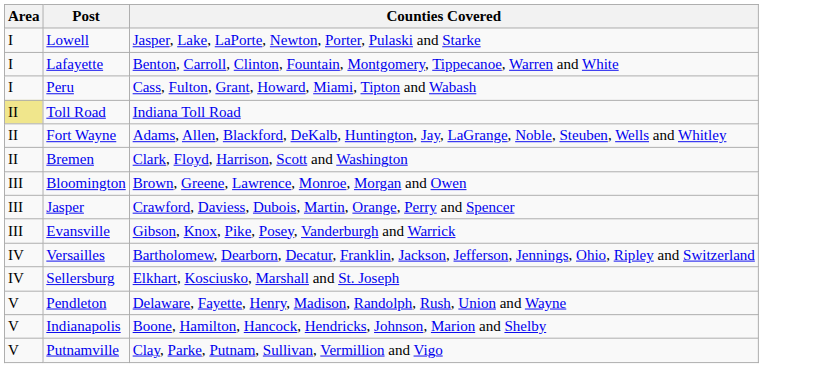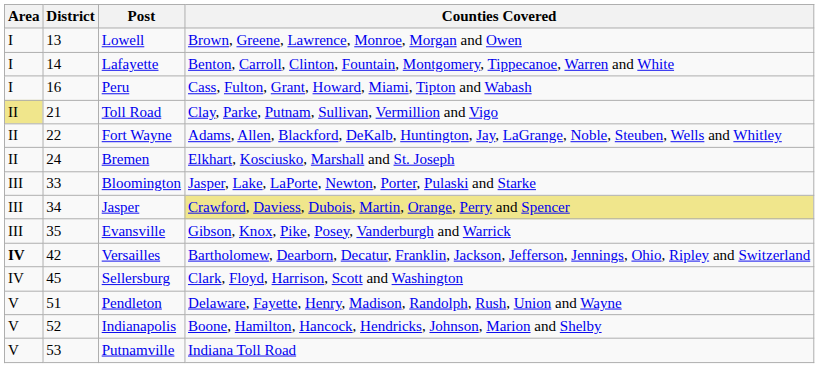+ column: (71, 16)
(307, 40) Jasper, Lake, LaPorte, Newton, Porter, Pulaski and Starke -> (355, 40) Brown, Greene, Lawrence, Monroe, Morgan and Owen
(187, 111) Indiana Toll Road -> (343, 111) Clay, Parke, Putnam, Sullivan, Vermillion and Vigo
(270, 159) Clark, Floyd, Harrison, Scott and Washington -> (321, 159) Elkhart, Kosciusko, Marshall and St. Joseph
(300, 183) Brown, Greene, Lawrence, Monroe, Morgan and Owen -> (362, 183) Jasper, Lake, LaPorte, Newton, Porter, Pulaski and Starke
(324, 207) no background -> (379, 207) khaki background
(16, 254) normal -> (16, 254) bold
(266, 278) Elkhart, Kosciusko, Marshall and St. Joseph -> (326, 278) Clark, Floyd, Harrison, Scott and Washington
(288, 350) Clay, Parke, Putnam, Sullivan, Vermillion and Vigo -> (242, 350) Indiana Toll Road
